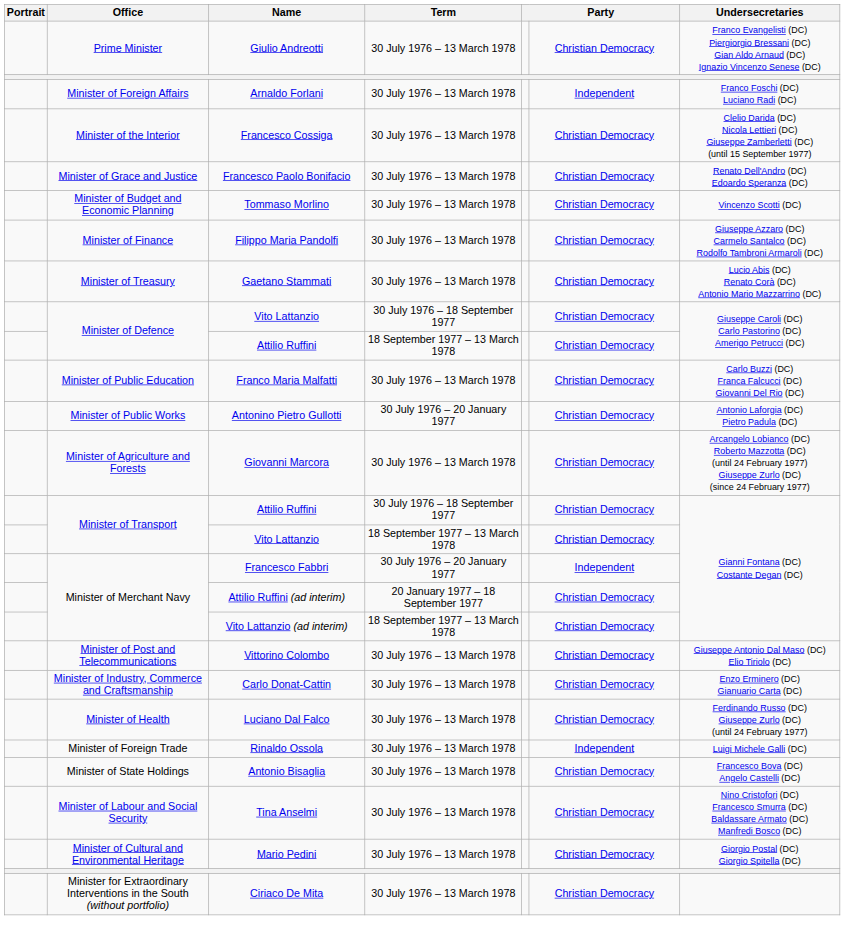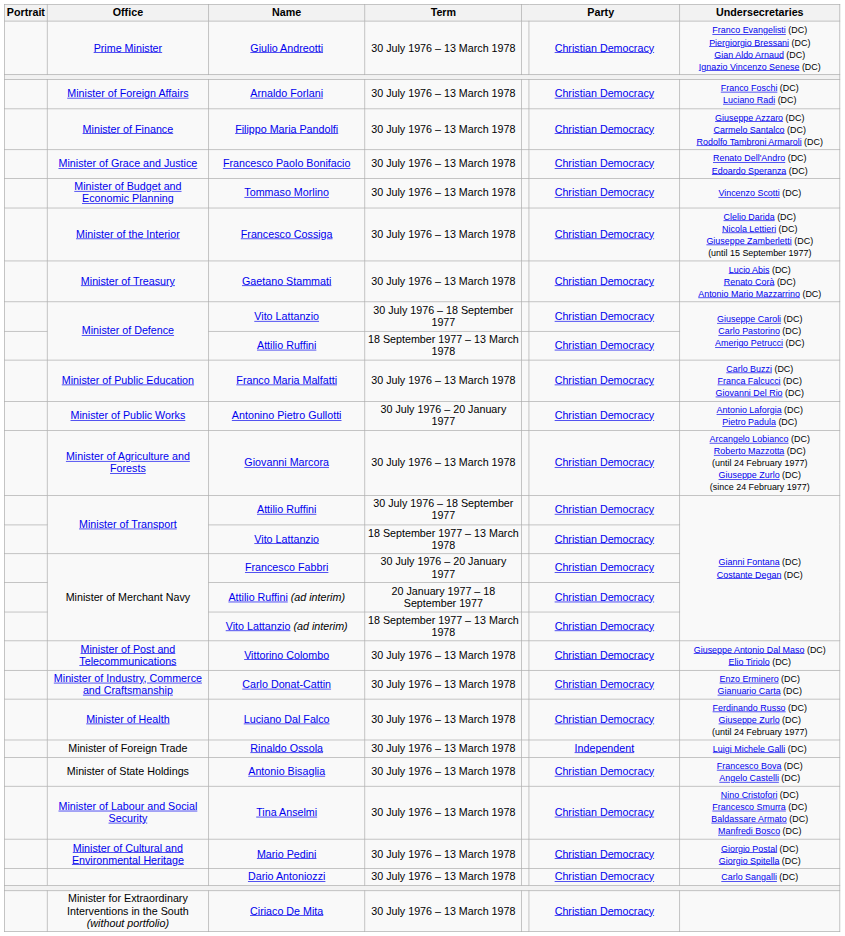(604, 94) Independent -> (604, 94) Christian Democracy
rows swapped: (128, 135) <-> (128, 240)
(604, 568) Independent -> (604, 568) Christian Democracy
+ row: (128, 877)
